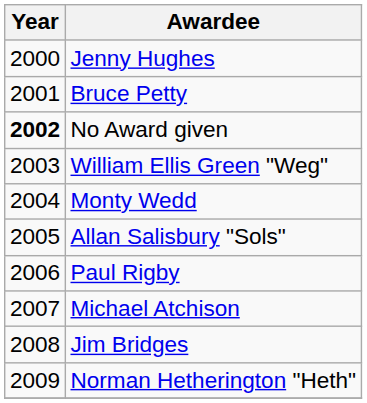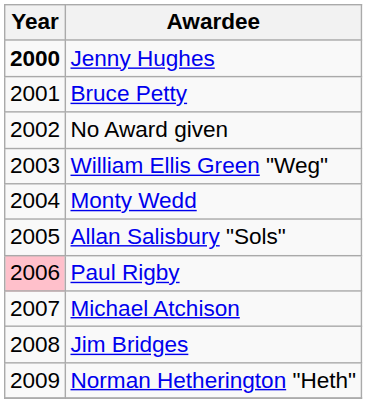(35, 58) normal -> (35, 58) bold
(35, 129) bold -> (35, 129) normal
(35, 272) no background -> (35, 272) pink background
